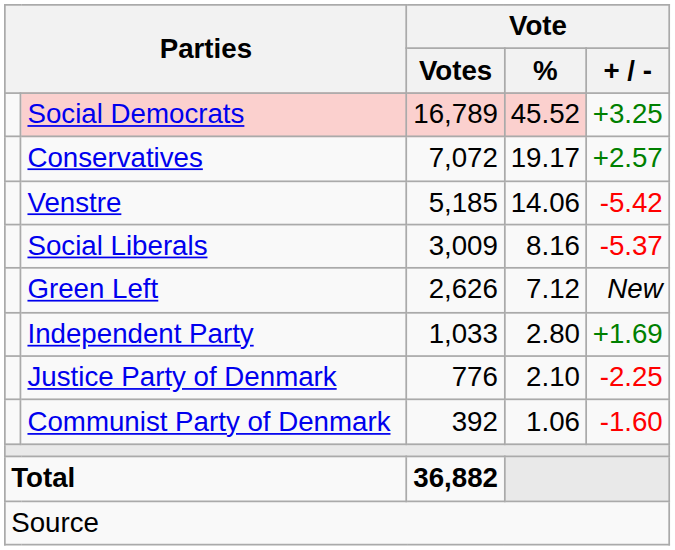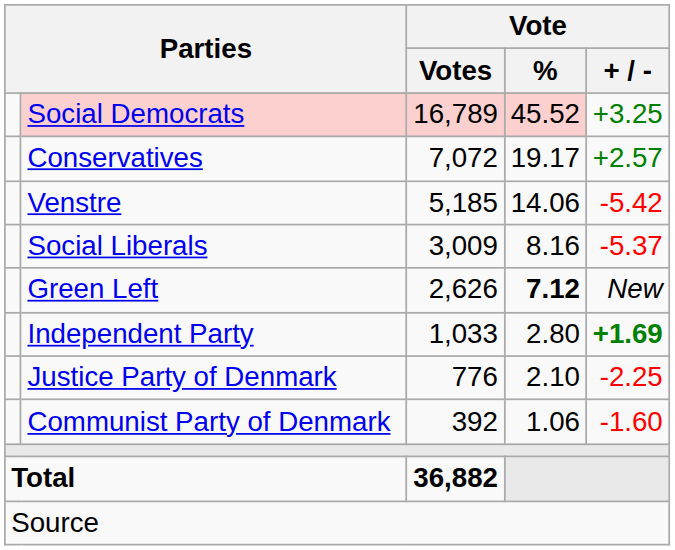(553, 289) normal -> (553, 289) bold
(628, 333) normal -> (628, 333) bold
